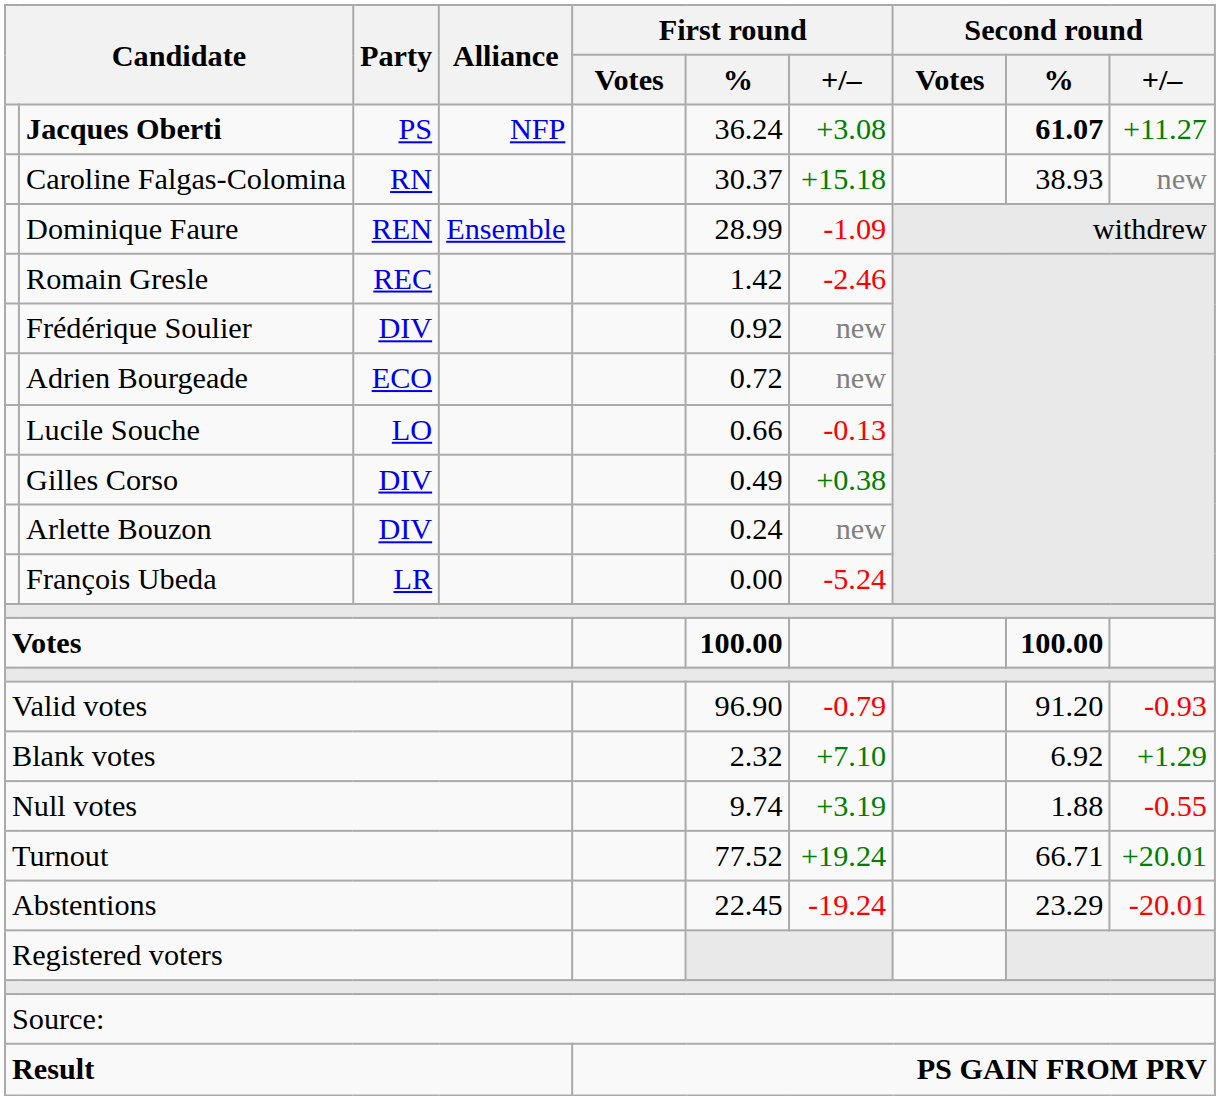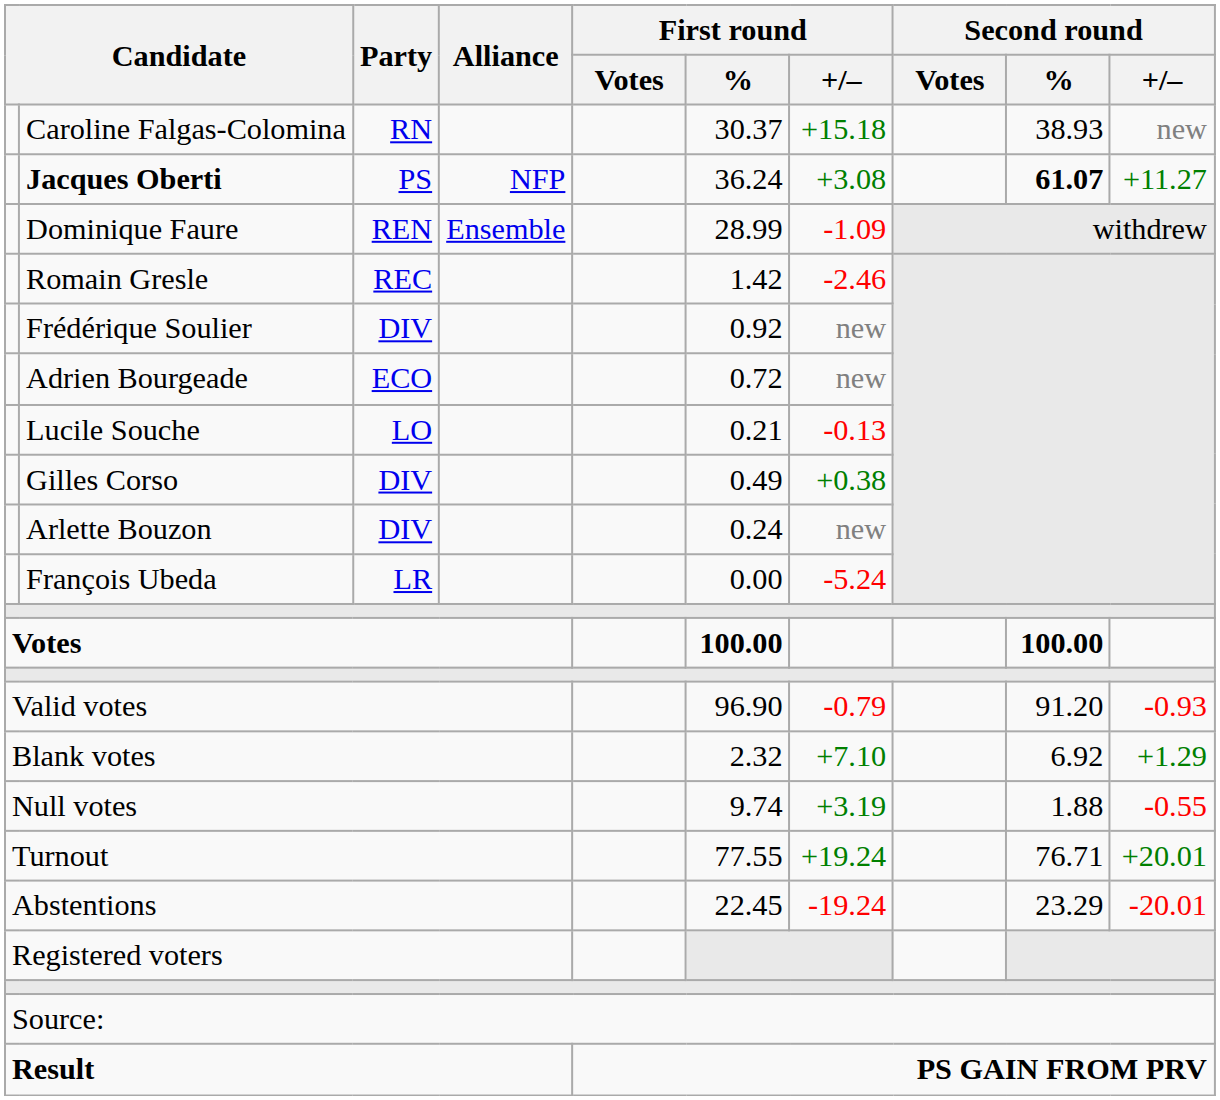rows swapped: (124, 129) <-> (186, 179)
(756, 428) 0.66 -> (756, 428) 0.21
(749, 855) 77.52 -> (749, 855) 77.55
(1069, 855) 66.71 -> (1069, 855) 76.71
